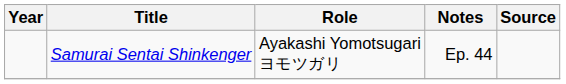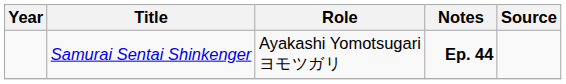(460, 54) normal -> (461, 54) bold
